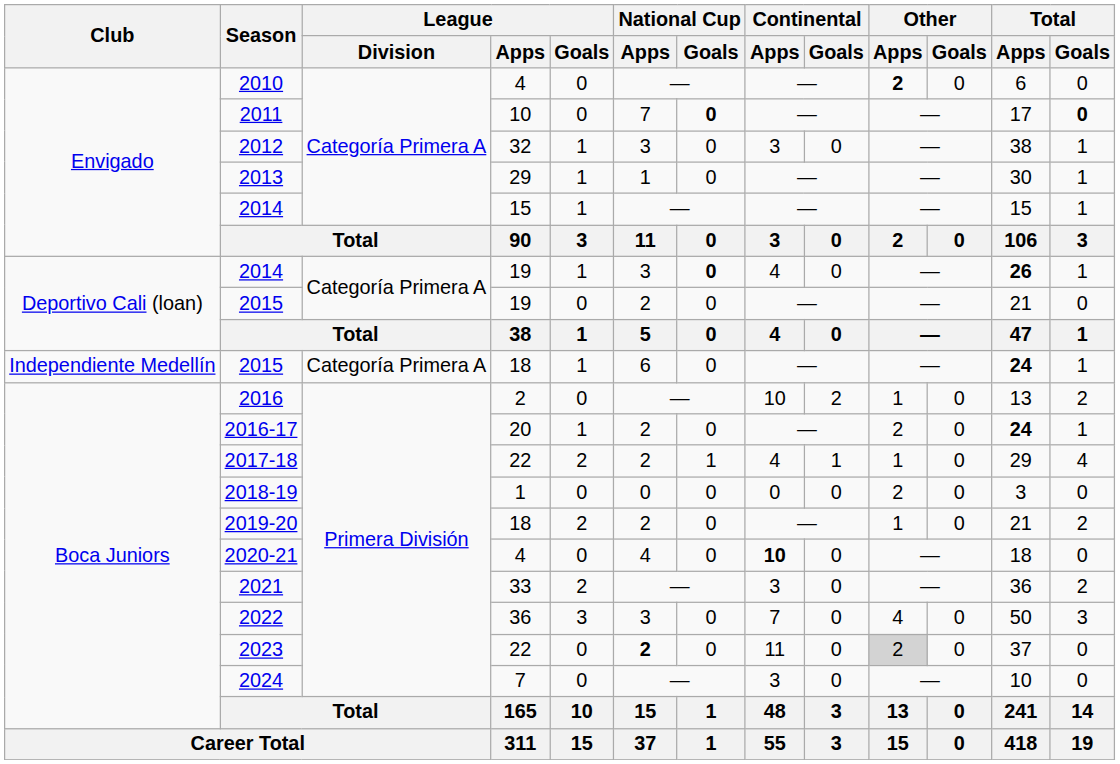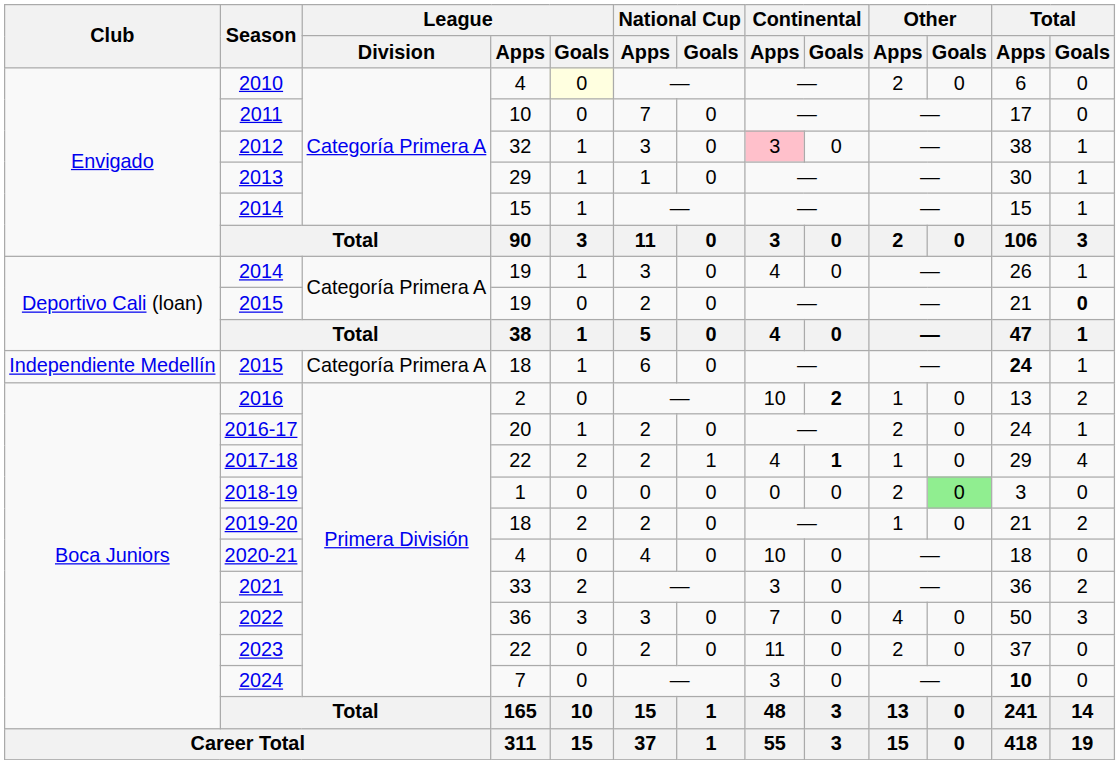(582, 83) no background -> (582, 83) lightyellow background
(898, 83) bold -> (898, 83) normal
(711, 114) bold -> (711, 114) normal
(1082, 114) bold -> (1082, 114) normal
(775, 146) no background -> (775, 146) pink background
(711, 271) bold -> (711, 271) normal
(1021, 271) bold -> (1021, 271) normal
(1082, 303) normal -> (1082, 303) bold
(836, 397) normal -> (836, 397) bold
(1021, 429) bold -> (1021, 429) normal
(836, 460) normal -> (836, 460) bold
(959, 492) no background -> (959, 492) lightgreen background
(775, 555) bold -> (775, 555) normal
(645, 649) bold -> (645, 649) normal
(898, 649) lightgrey background -> (898, 649) no background
(1021, 680) normal -> (1021, 680) bold
